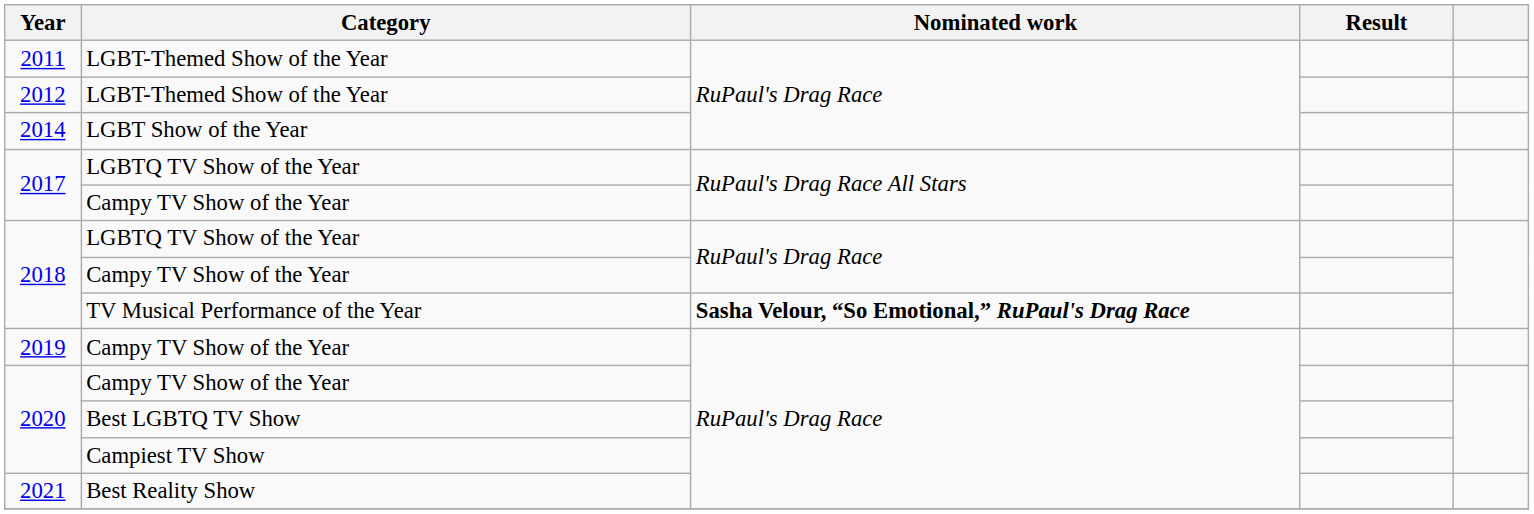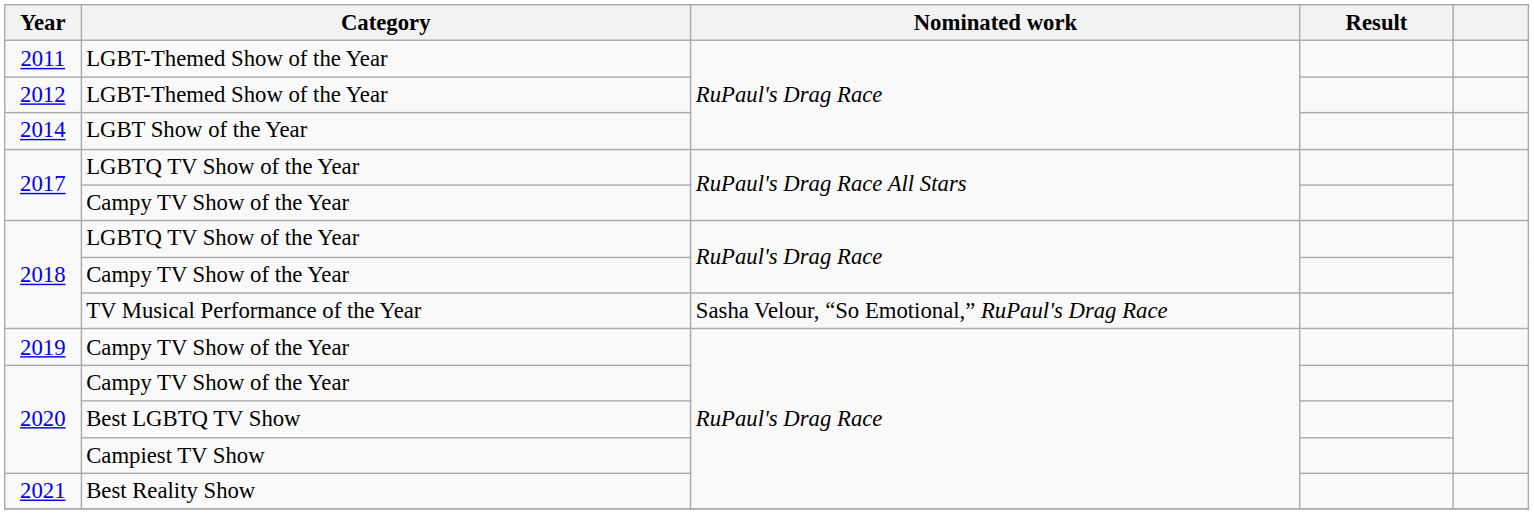(943, 310) bold -> (932, 310) normal
